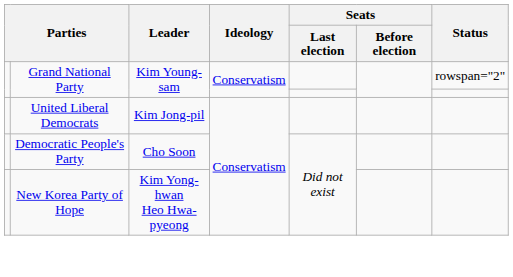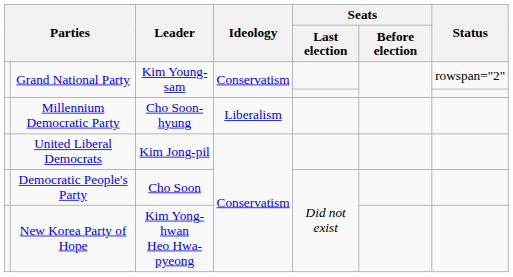+ row: (73, 115)
